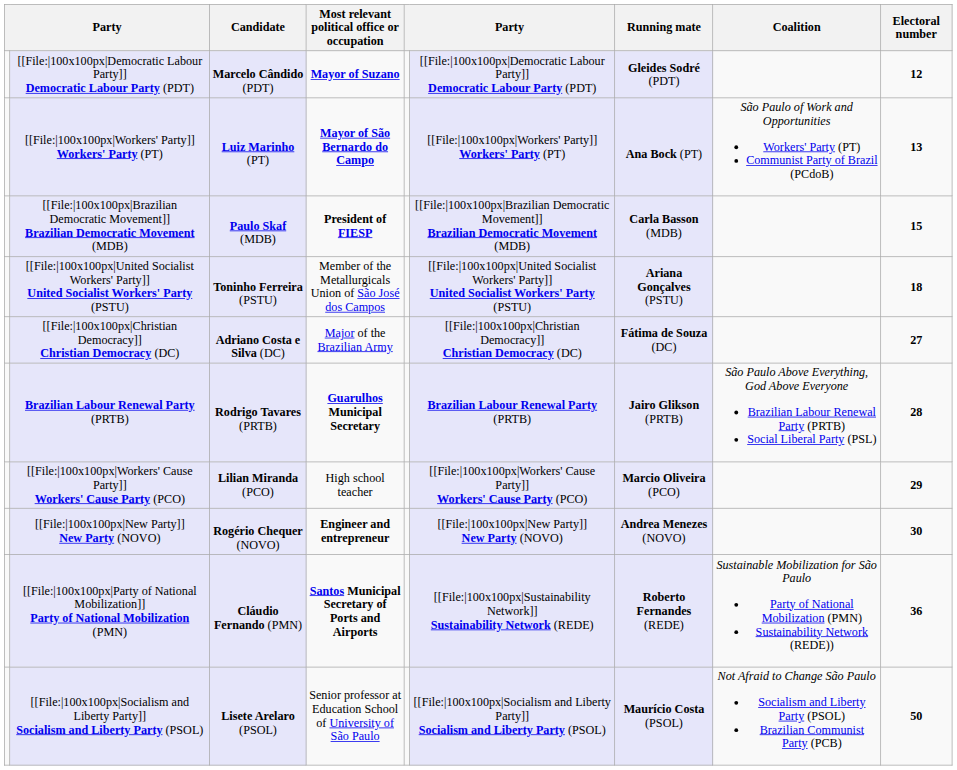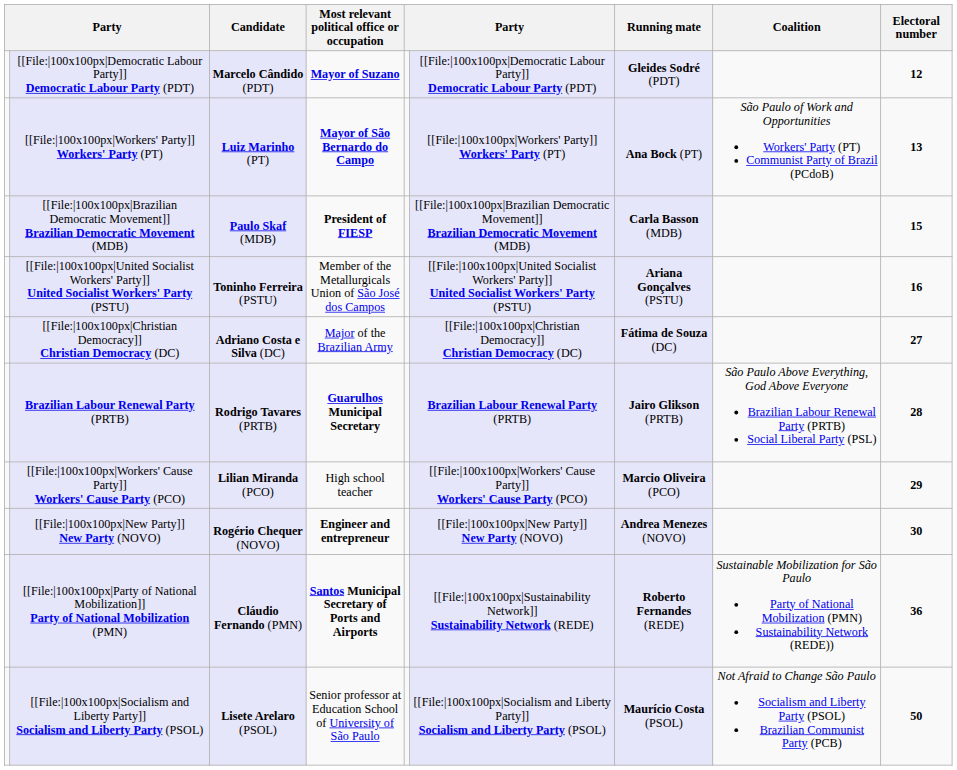(916, 286) 18 -> (916, 286) 16
